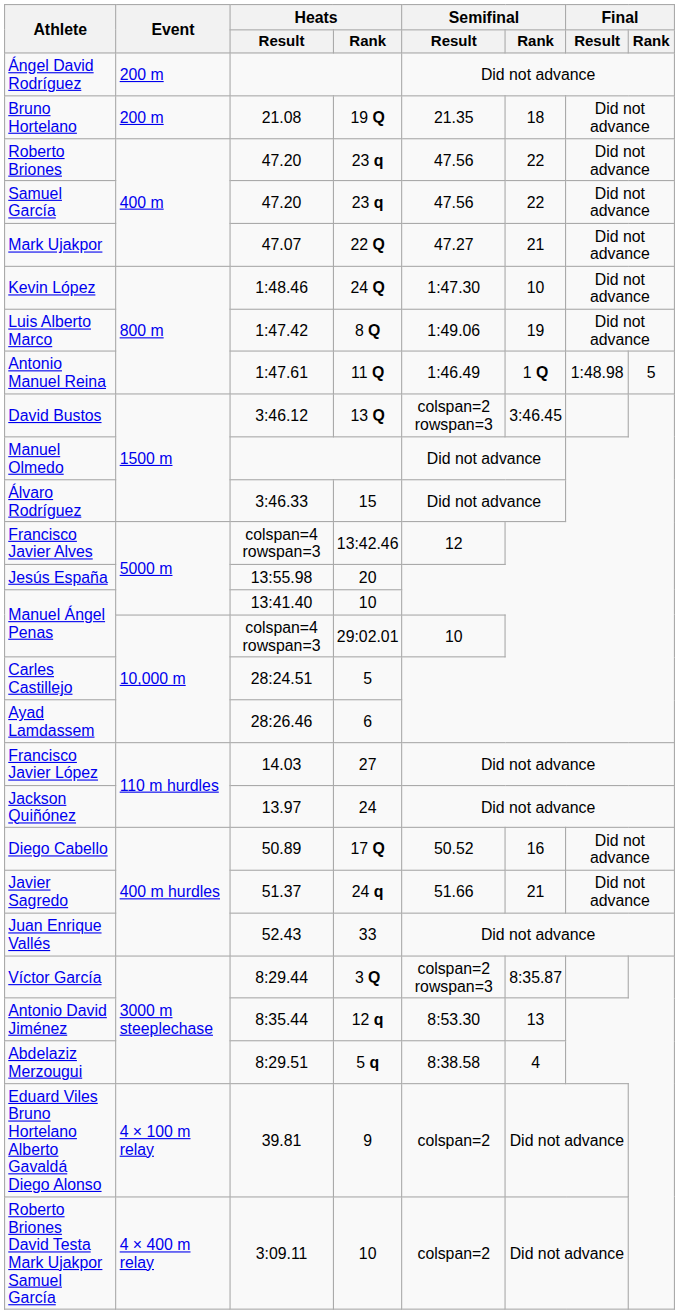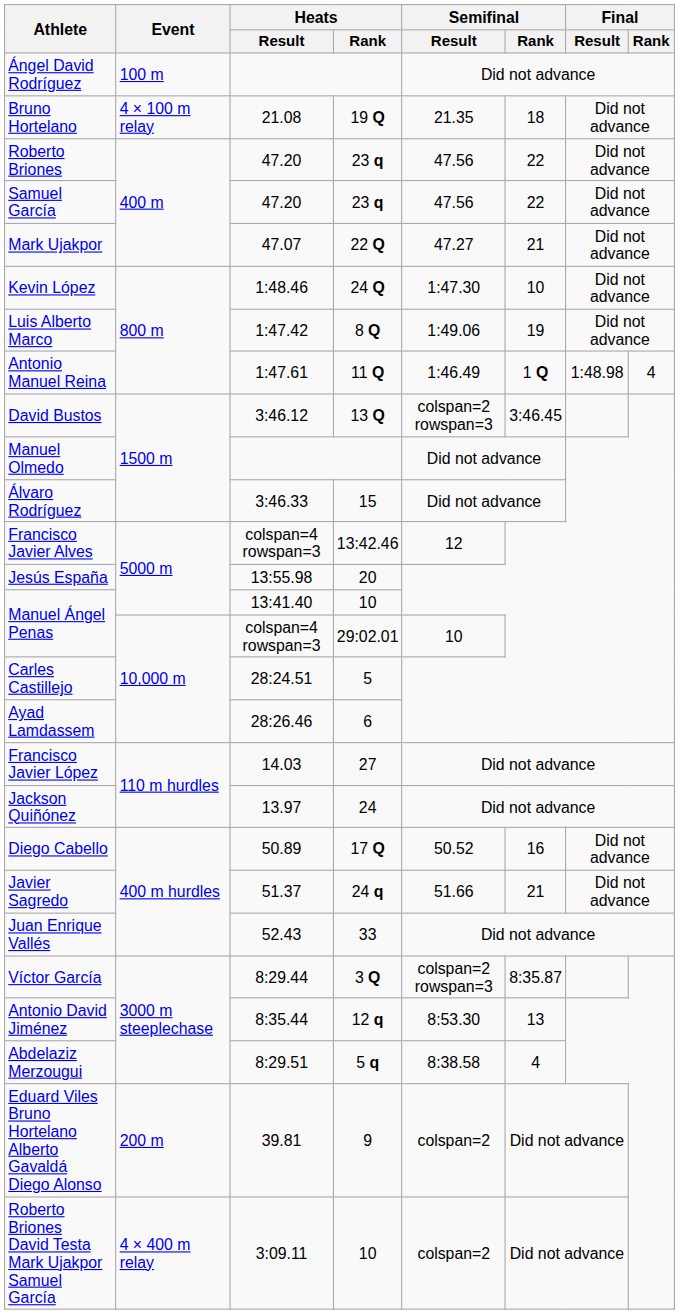(142, 75) 200 m -> (142, 75) 100 m
(142, 118) 200 m -> (155, 118) 4 × 100 m relay
(651, 373) 5 -> (651, 373) 4
(155, 1141) 4 × 100 m relay -> (142, 1141) 200 m
